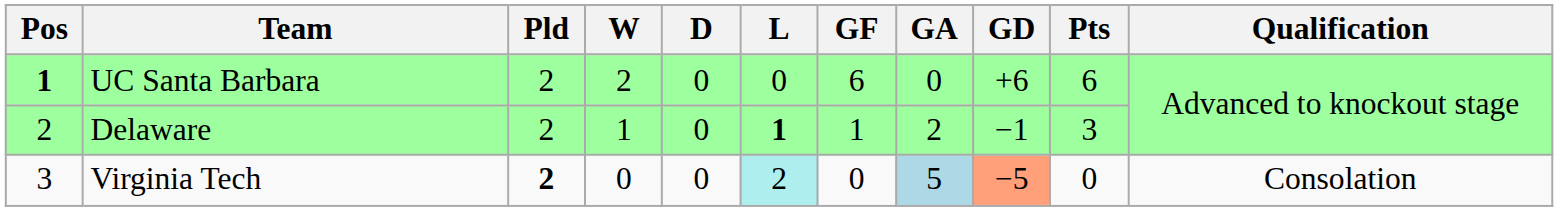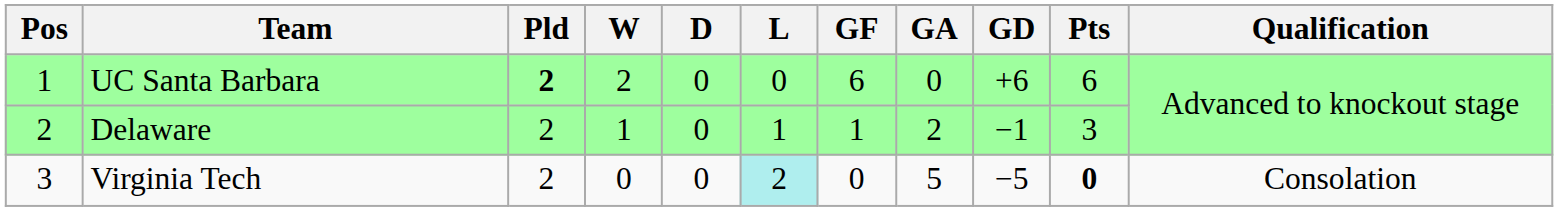(44, 79) bold -> (44, 79) normal
(546, 79) normal -> (546, 79) bold
(779, 129) bold -> (779, 129) normal
(546, 179) bold -> (546, 179) normal
(934, 179) lightblue background -> (934, 179) no background
(1012, 179) lightsalmon background -> (1012, 179) no background
(1089, 179) normal -> (1089, 179) bold
